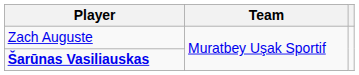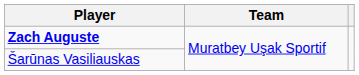(50, 37) normal -> (53, 37) bold
(78, 59) bold -> (74, 59) normal
